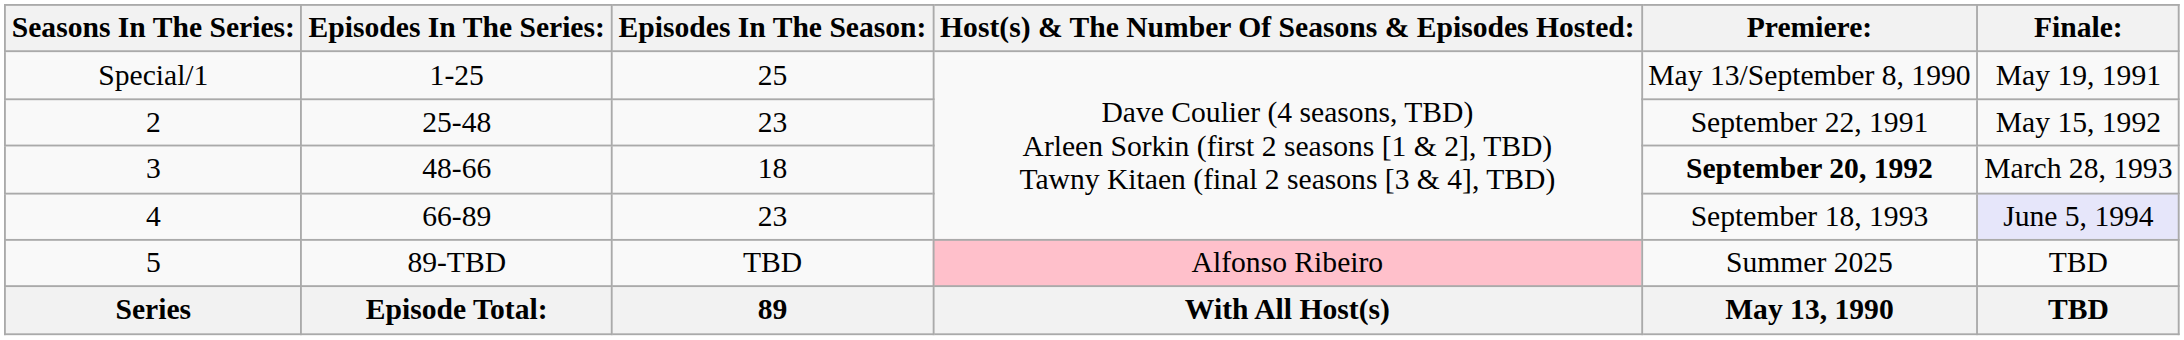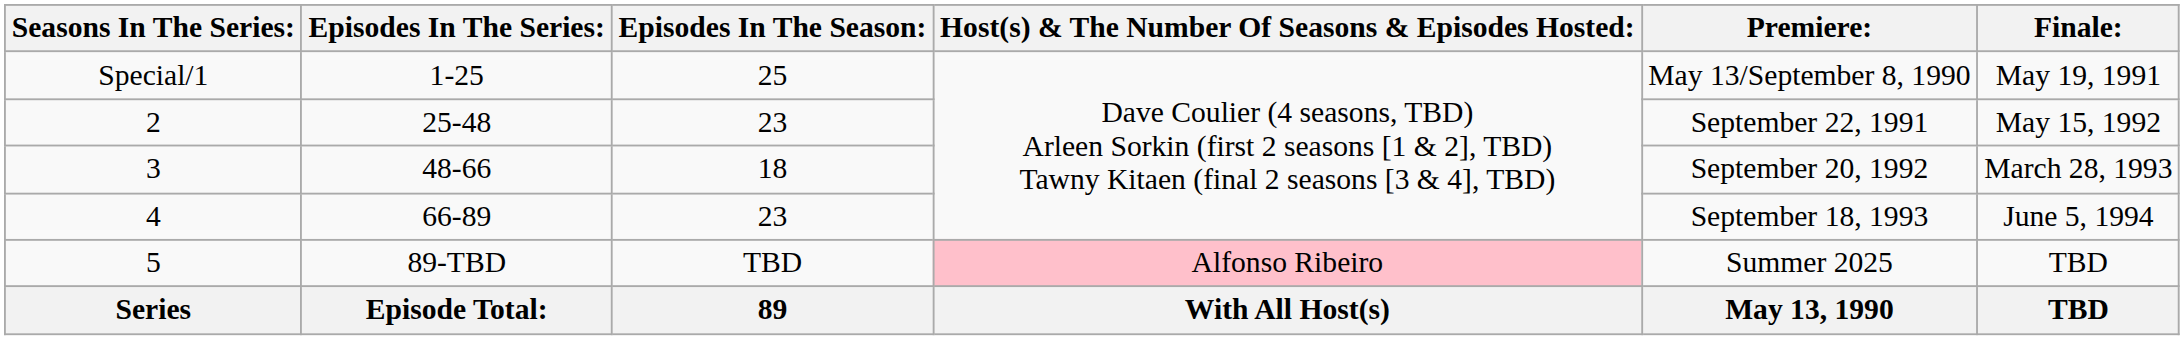(1809, 168) bold -> (1809, 168) normal
(2078, 215) lavender background -> (2078, 215) no background
